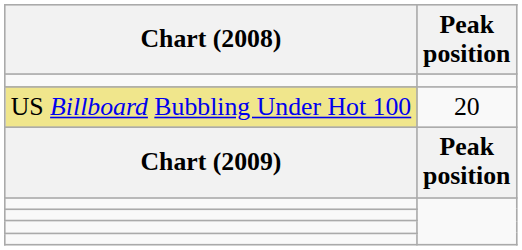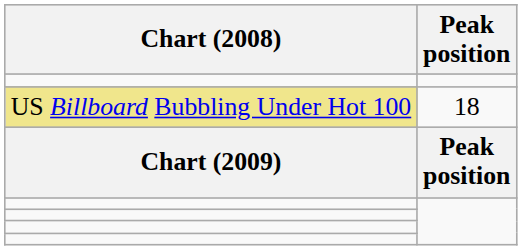(467, 106) 20 -> (467, 106) 18
